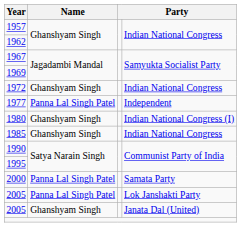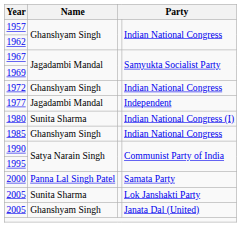(73, 103) Panna Lal Singh Patel -> (67, 103) Jagadambi Mandal
(65, 118) Ghanshyam Singh -> (58, 118) Sunita Sharma
(73, 194) Panna Lal Singh Patel -> (58, 194) Sunita Sharma
